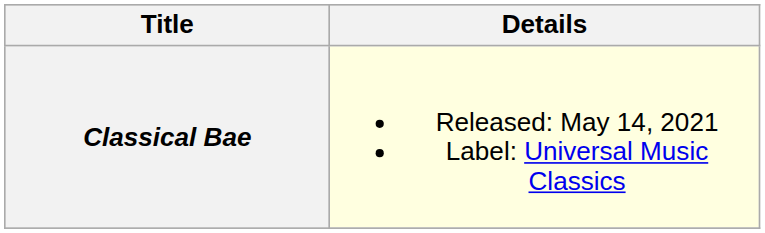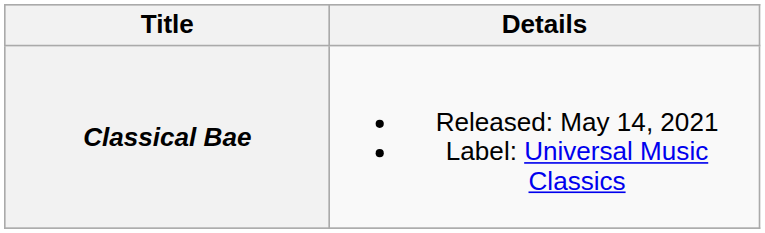(544, 152) lightyellow background -> (544, 152) no background
